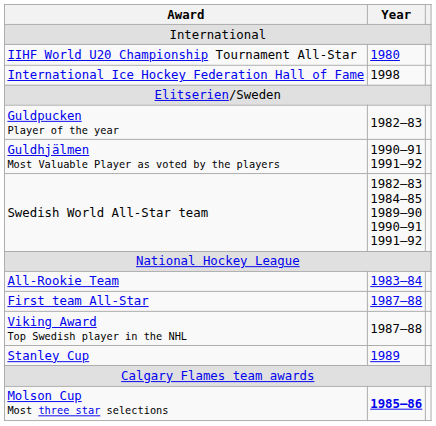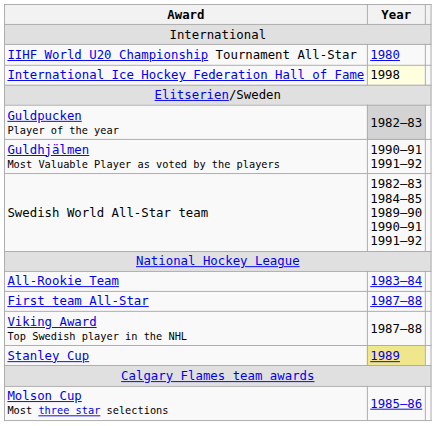(385, 75) no background -> (385, 75) lightyellow background
(396, 122) no background -> (396, 122) lightgrey background
(385, 356) no background -> (385, 356) khaki background
(396, 403) bold -> (396, 403) normal
